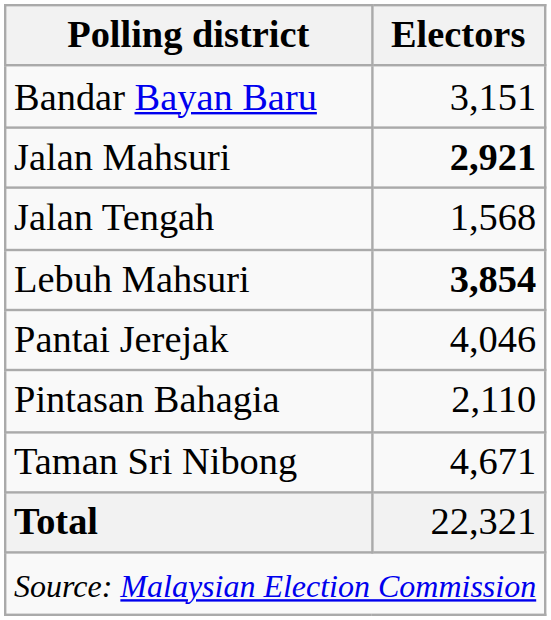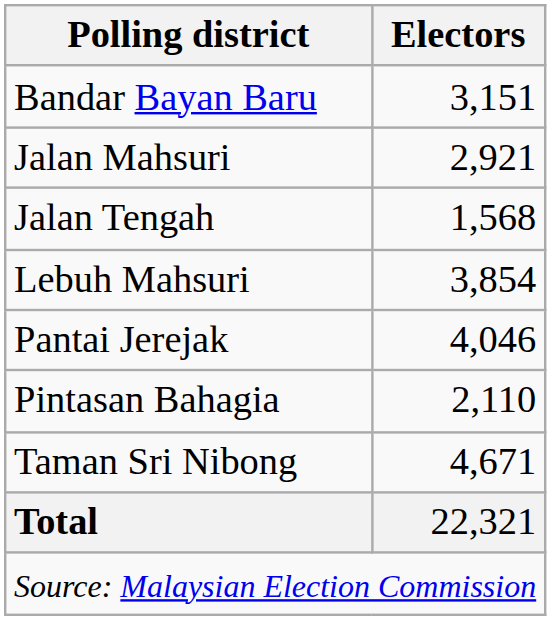(493, 156) bold -> (493, 156) normal
(493, 278) bold -> (493, 278) normal
